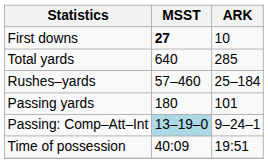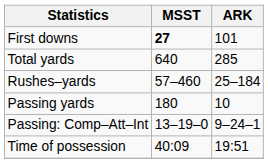(222, 37) 10 -> (226, 37) 101
(226, 103) 101 -> (222, 103) 10
(181, 125) lightblue background -> (181, 125) no background
